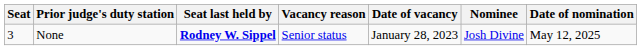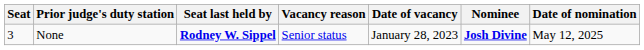(494, 34) normal -> (495, 34) bold
